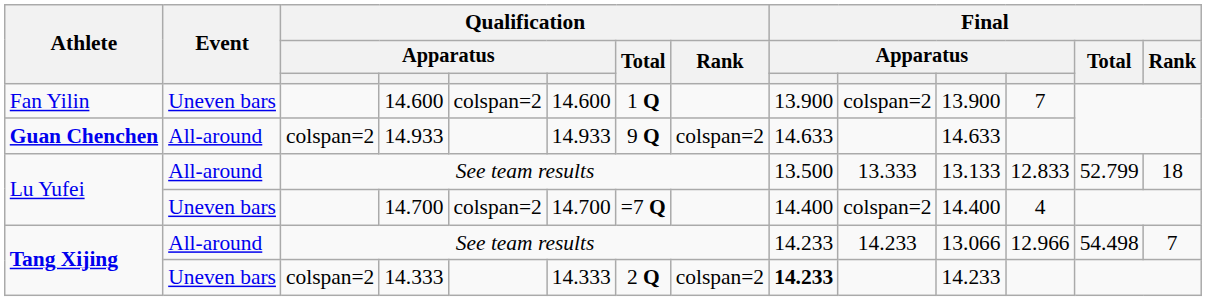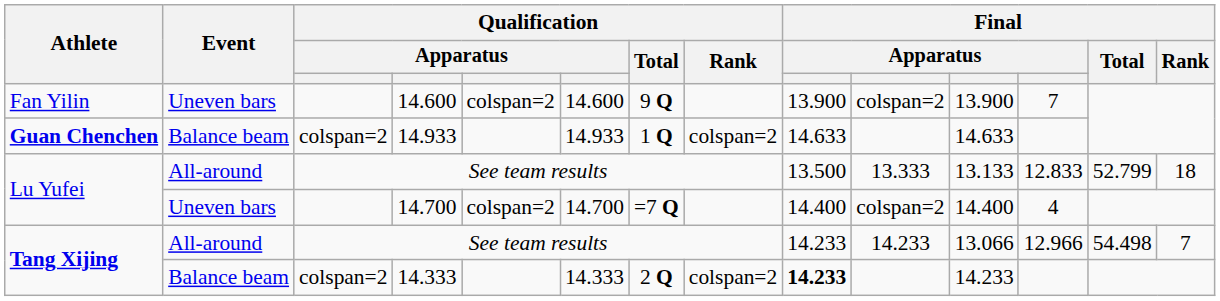(643, 101) 1 Q -> (656, 101) 9 Q
(215, 136) All-around -> (229, 136) Balance beam
(643, 136) 9 Q -> (656, 136) 1 Q
(222, 278) Uneven bars -> (229, 278) Balance beam
